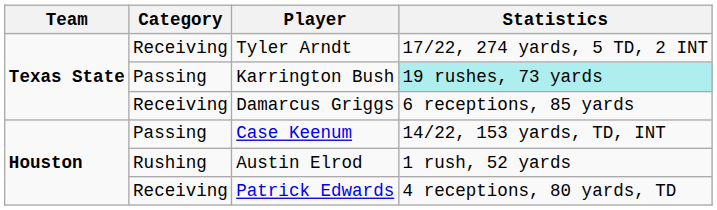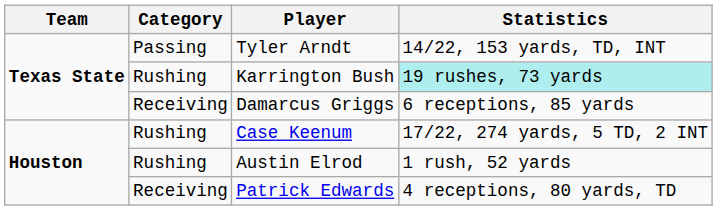(180, 48) Receiving -> (170, 48) Passing
(555, 48) 17/22, 274 yards, 5 TD, 2 INT -> (534, 48) 14/22, 153 yards, TD, INT
(170, 77) Passing -> (170, 77) Rushing
(170, 134) Passing -> (170, 134) Rushing
(534, 134) 14/22, 153 yards, TD, INT -> (555, 134) 17/22, 274 yards, 5 TD, 2 INT
